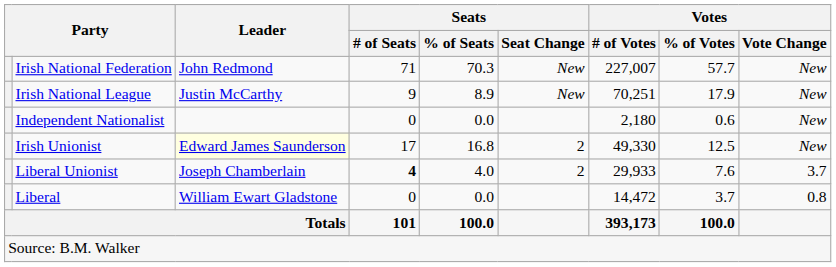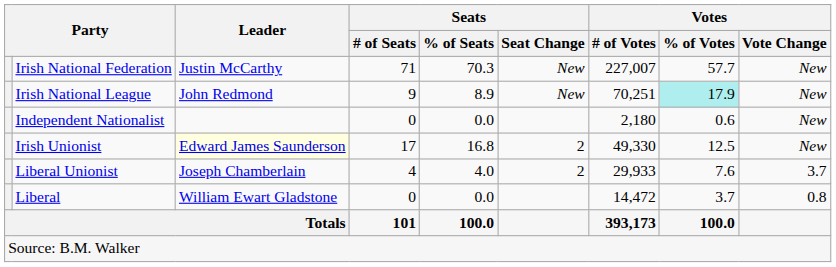(226, 69) John Redmond -> (231, 69) Justin McCarthy
(231, 94) Justin McCarthy -> (226, 94) John Redmond
(721, 94) no background -> (721, 94) paleturquoise background
(412, 171) bold -> (412, 171) normal
